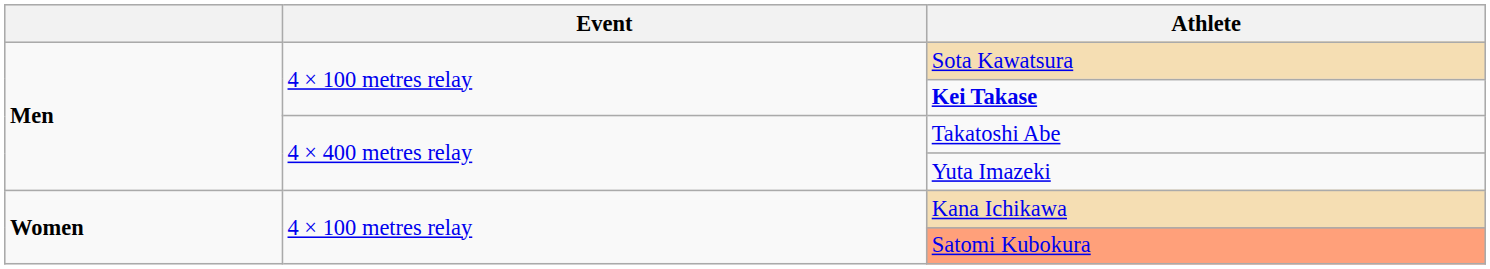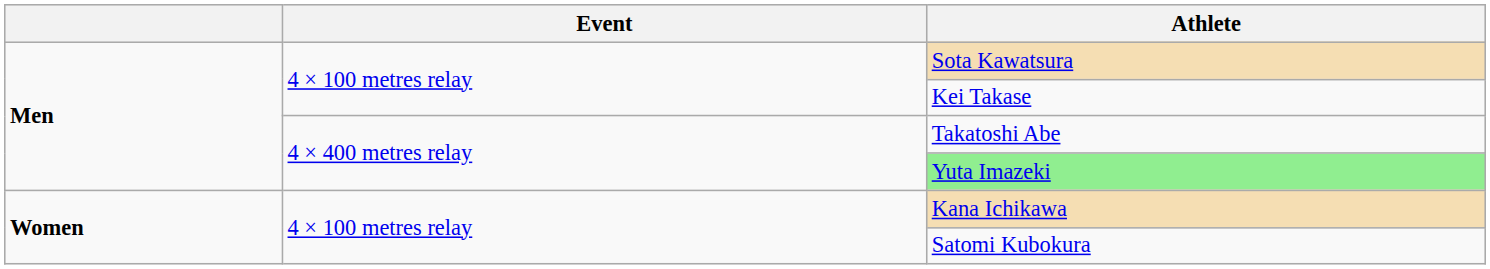(984, 97) bold -> (982, 97) normal
(991, 171) no background -> (991, 171) lightgreen background
(1011, 245) lightsalmon background -> (1011, 245) no background
